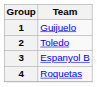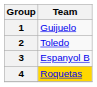(61, 74) no background -> (61, 74) gold background
